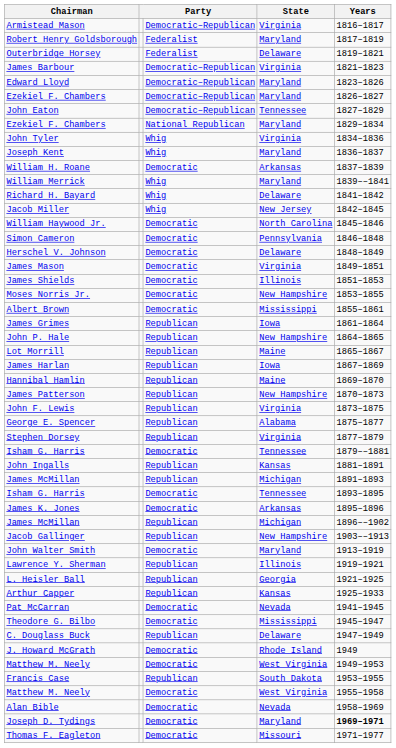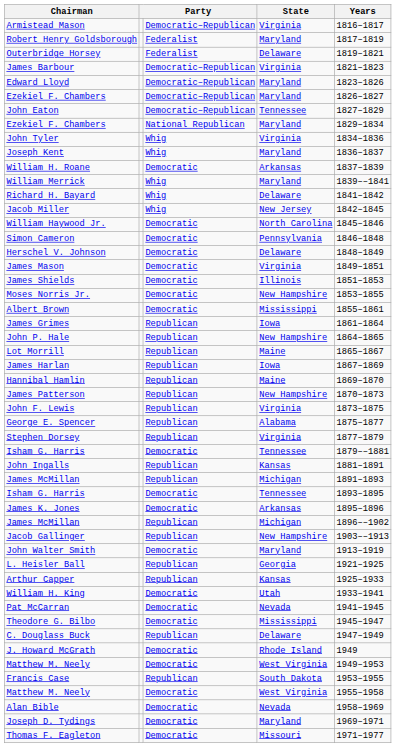- row: (56, 565)
+ row: (46, 593)
(360, 721) bold -> (360, 721) normal
